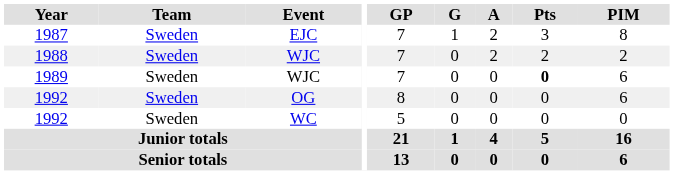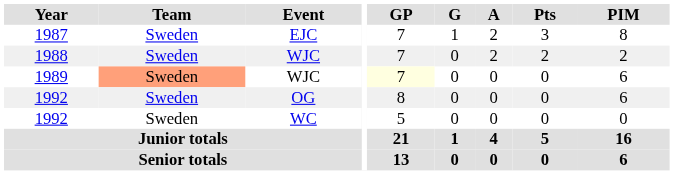(172, 76) no background -> (172, 76) lightsalmon background
(401, 76) no background -> (401, 76) lightyellow background
(545, 76) bold -> (545, 76) normal
